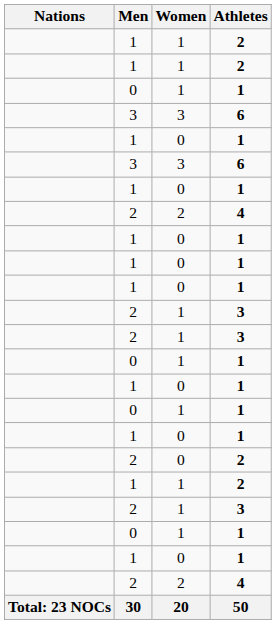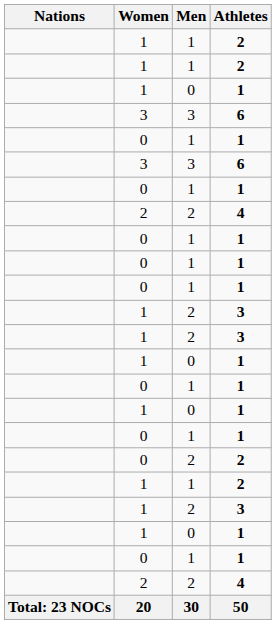columns swapped: (133, 16) <-> (181, 16)
